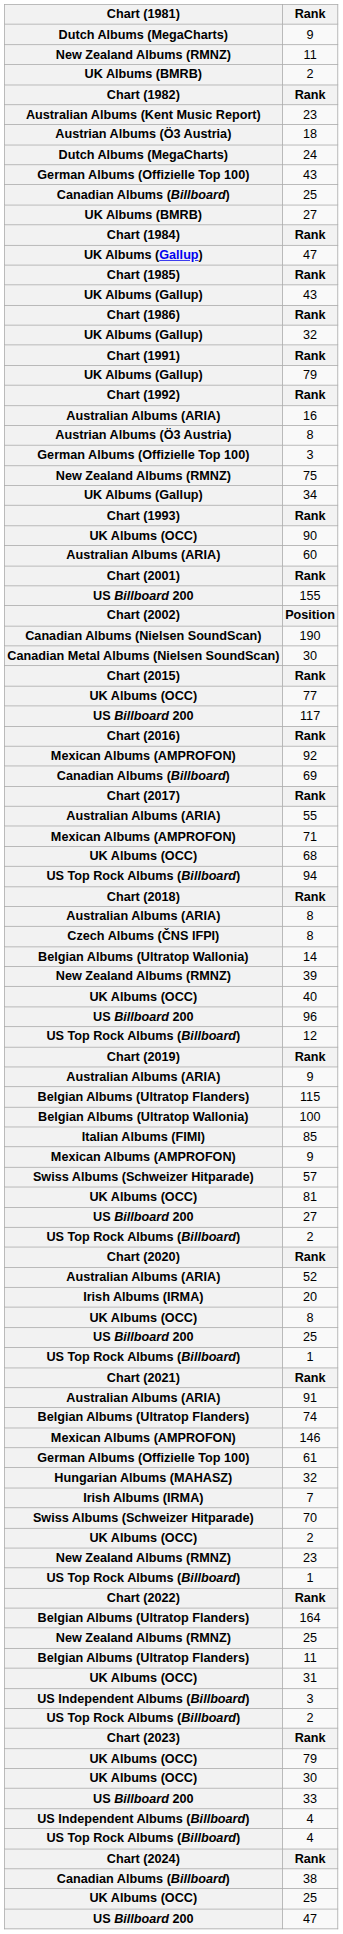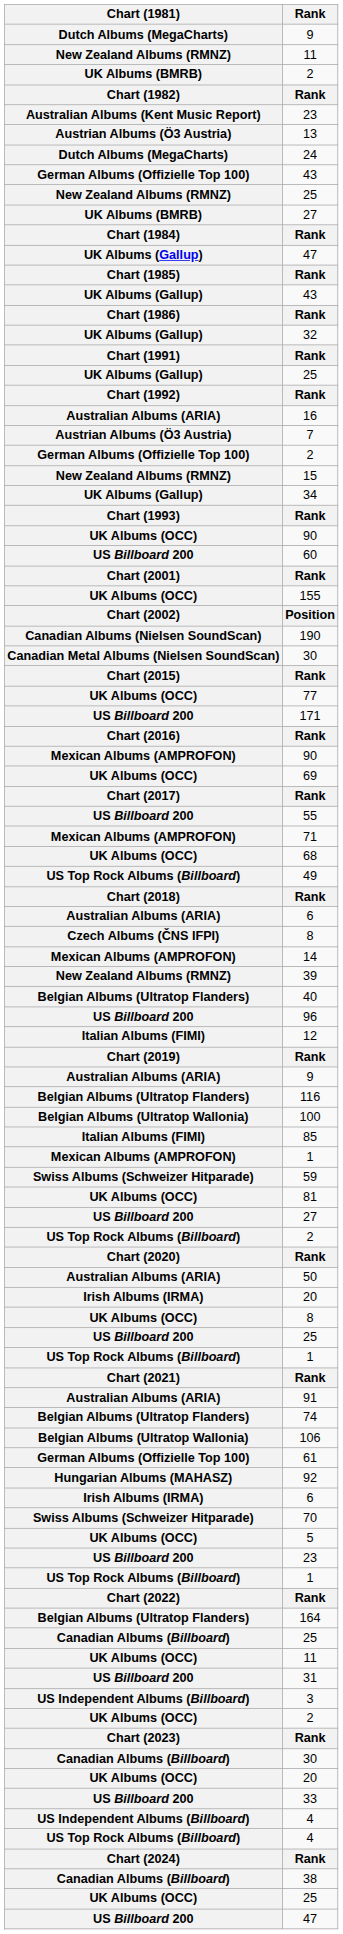(310, 134) 18 -> (310, 134) 13
(143, 194) Canadian Albums (Billboard) -> (143, 194) New Zealand Albums (RMNZ)
(310, 375) 79 -> (310, 375) 25
(310, 435) 8 -> (310, 435) 7
(310, 455) 3 -> (310, 455) 2
(310, 475) 75 -> (310, 475) 15
(143, 555) Australian Albums (ARIA) -> (143, 555) US Billboard 200
(143, 595) US Billboard 200 -> (143, 595) UK Albums (OCC)
(310, 716) 117 -> (310, 716) 171
(310, 756) 92 -> (310, 756) 90
(143, 776) Canadian Albums (Billboard) -> (143, 776) UK Albums (OCC)
(143, 816) Australian Albums (ARIA) -> (143, 816) US Billboard 200
(310, 876) 94 -> (310, 876) 49
(310, 916) 8 -> (310, 916) 6
(143, 956) Belgian Albums (Ultratop Wallonia) -> (143, 956) Mexican Albums (AMPROFON)
(143, 996) UK Albums (OCC) -> (143, 996) Belgian Albums (Ultratop Flanders)
(143, 1036) US Top Rock Albums (Billboard) -> (143, 1036) Italian Albums (FIMI)
(310, 1097) 115 -> (310, 1097) 116
(310, 1157) 9 -> (310, 1157) 1
(310, 1177) 57 -> (310, 1177) 59
(310, 1277) 52 -> (310, 1277) 50
(143, 1437) Mexican Albums (AMPROFON) -> (143, 1437) Belgian Albums (Ultratop Wallonia)
(310, 1437) 146 -> (310, 1437) 106
(310, 1477) 32 -> (310, 1477) 92
(310, 1497) 7 -> (310, 1497) 6
(310, 1538) 2 -> (310, 1538) 5
(143, 1558) New Zealand Albums (RMNZ) -> (143, 1558) US Billboard 200
(143, 1638) New Zealand Albums (RMNZ) -> (143, 1638) Canadian Albums (Billboard)
(143, 1658) Belgian Albums (Ultratop Flanders) -> (143, 1658) UK Albums (OCC)
(143, 1678) UK Albums (OCC) -> (143, 1678) US Billboard 200
(143, 1718) US Top Rock Albums (Billboard) -> (143, 1718) UK Albums (OCC)
(143, 1758) UK Albums (OCC) -> (143, 1758) Canadian Albums (Billboard)
(310, 1758) 79 -> (310, 1758) 30
(310, 1778) 30 -> (310, 1778) 20
